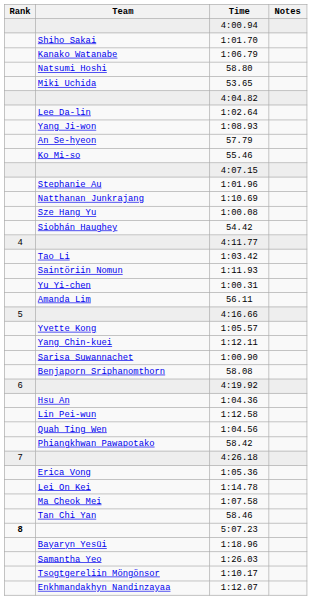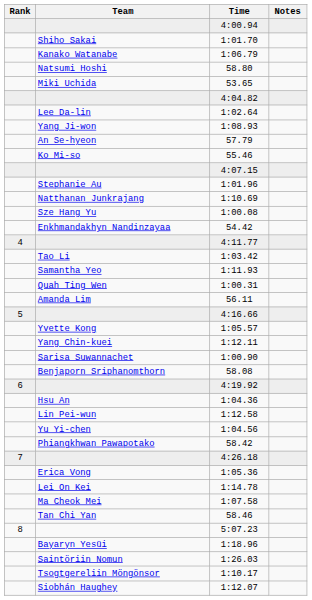(78, 228) Siobhán Haughey -> (104, 228) Enkhmandakhyn Nandinzayaa
(80, 271) Saintöriin Nomun -> (70, 271) Samantha Yeo
(64, 285) Yu Yi-chen -> (72, 285) Quah Ting Wen
(72, 429) Quah Ting Wen -> (64, 429) Yu Yi-chen
(20, 530) bold -> (20, 530) normal
(70, 559) Samantha Yeo -> (80, 559) Saintöriin Nomun
(104, 588) Enkhmandakhyn Nandinzayaa -> (78, 588) Siobhán Haughey
